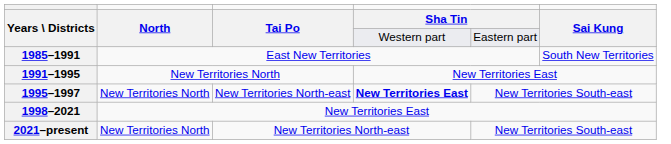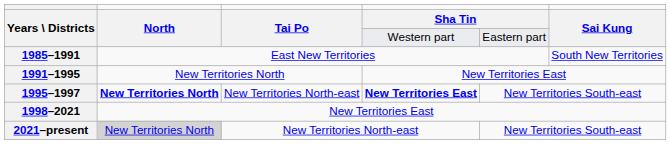(155, 93) normal -> (159, 93) bold
(155, 130) no background -> (159, 130) lightgrey background
